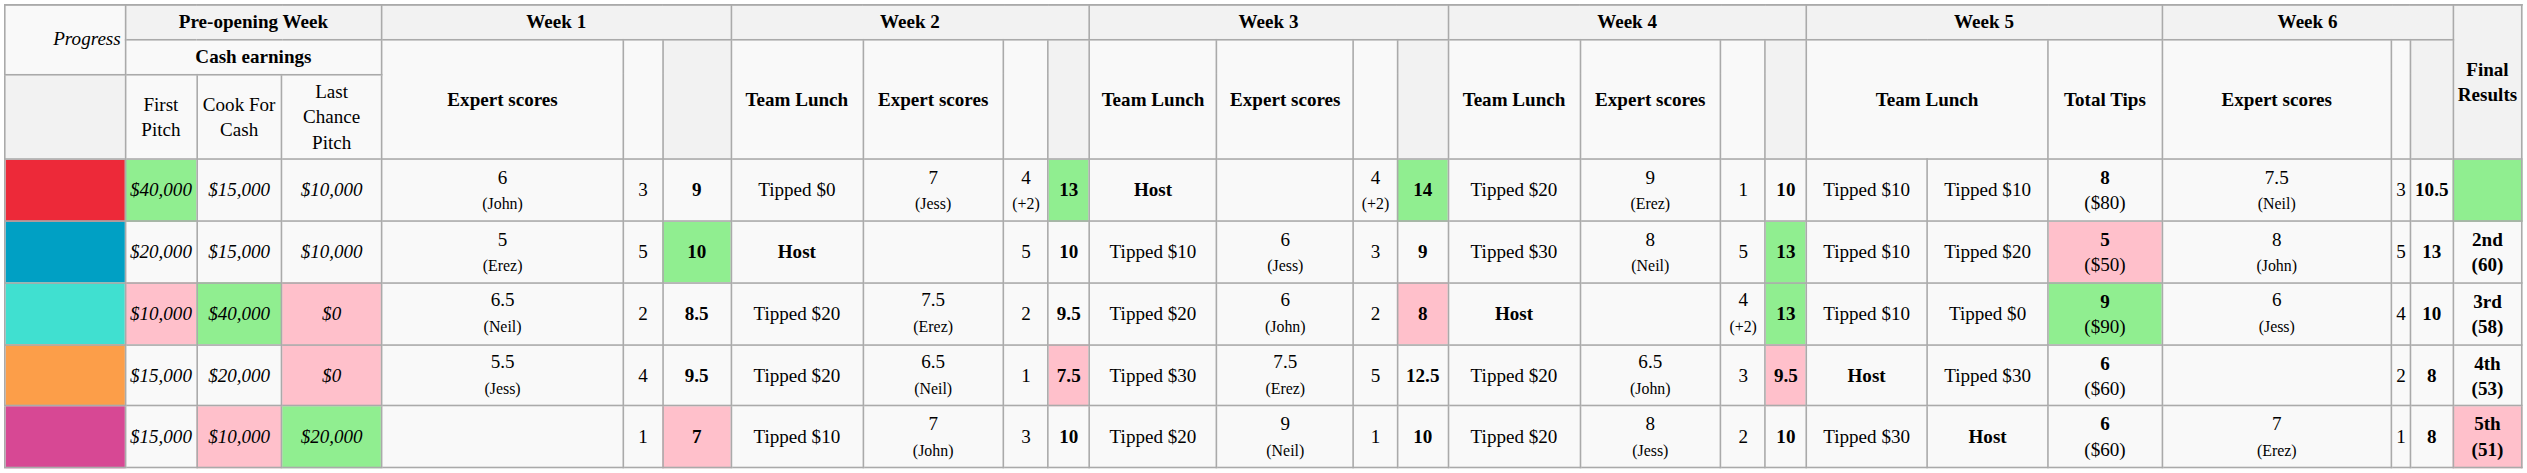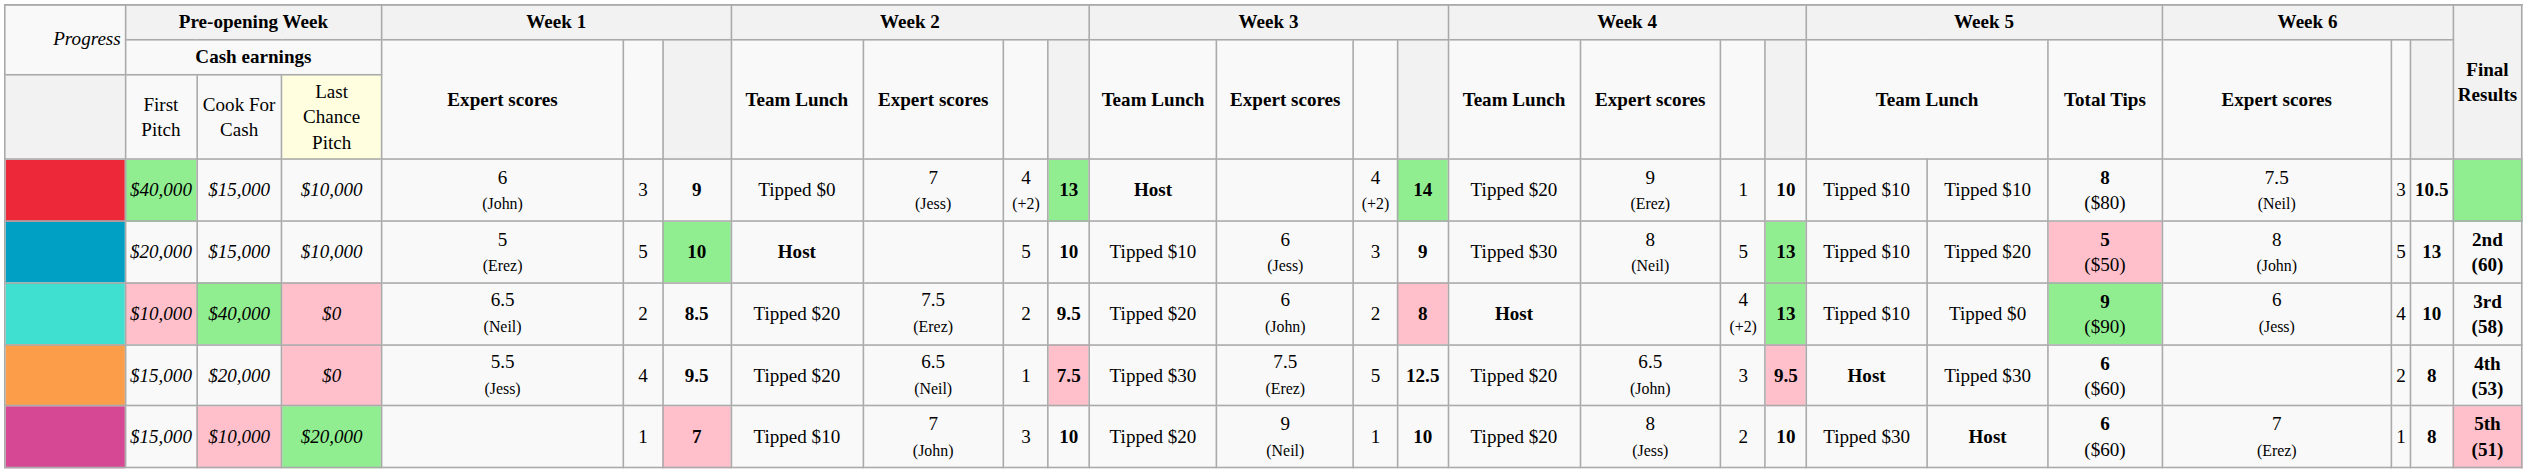(332, 117) no background -> (332, 117) lightyellow background
